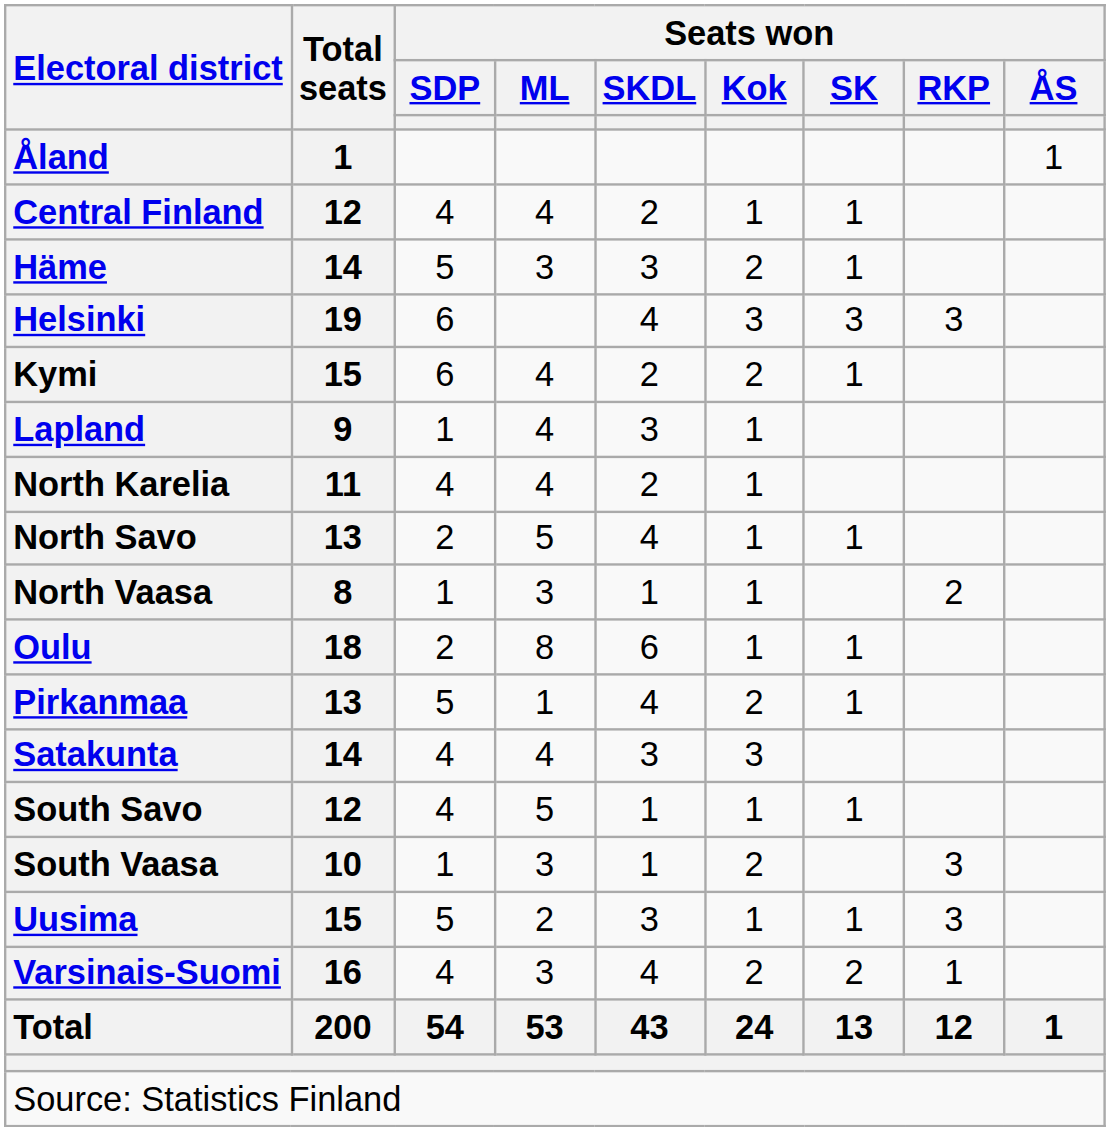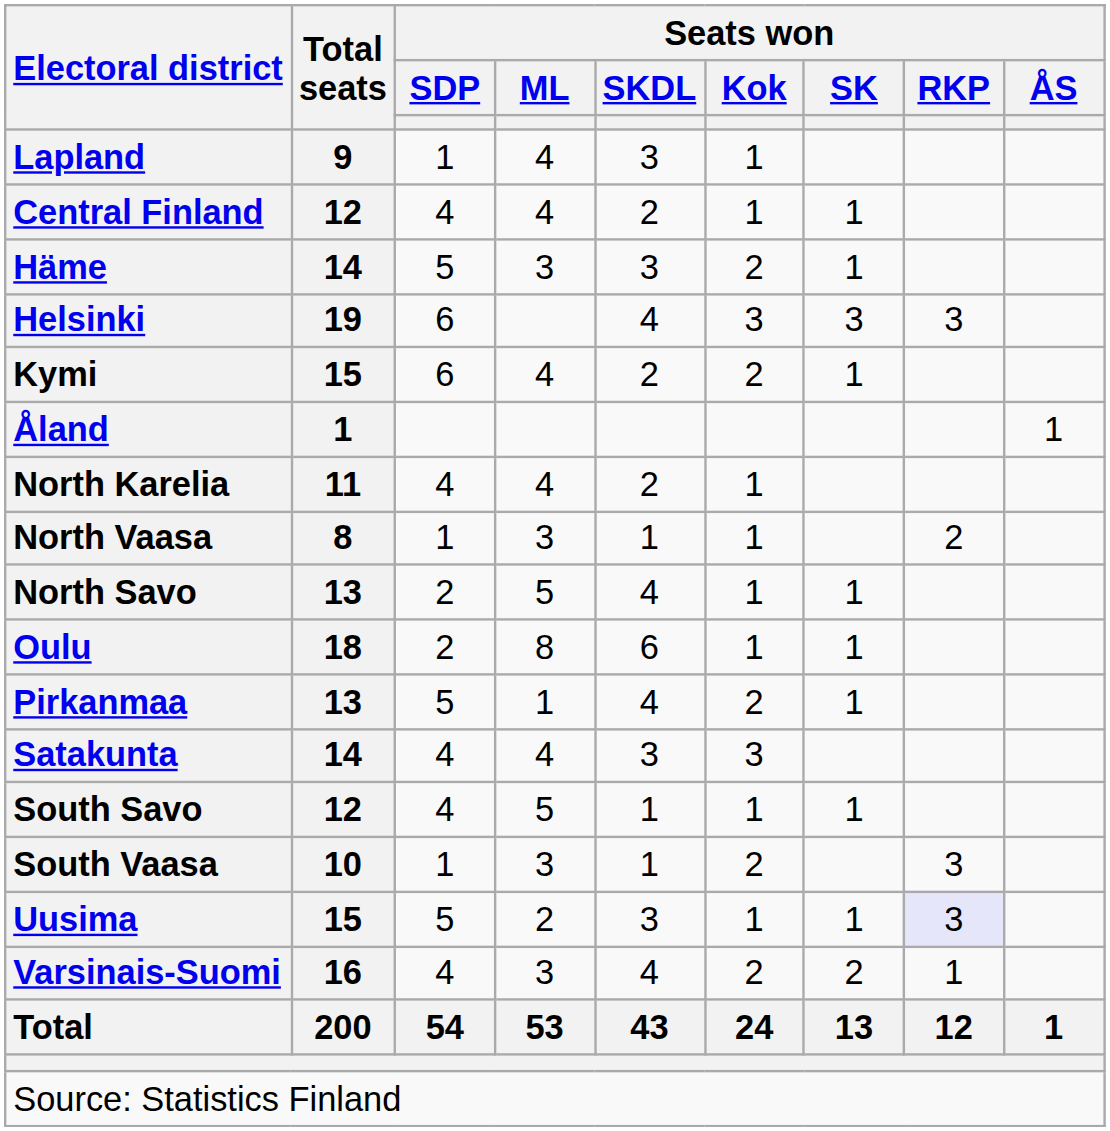rows swapped: (61, 158) <-> (79, 430)
rows swapped: (105, 538) <-> (113, 593)
(954, 919) no background -> (954, 919) lavender background
